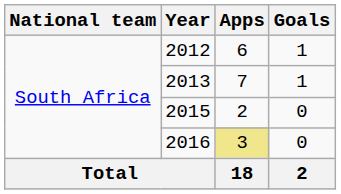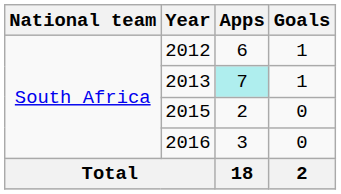(242, 82) no background -> (242, 82) paleturquoise background
(242, 143) khaki background -> (242, 143) no background
